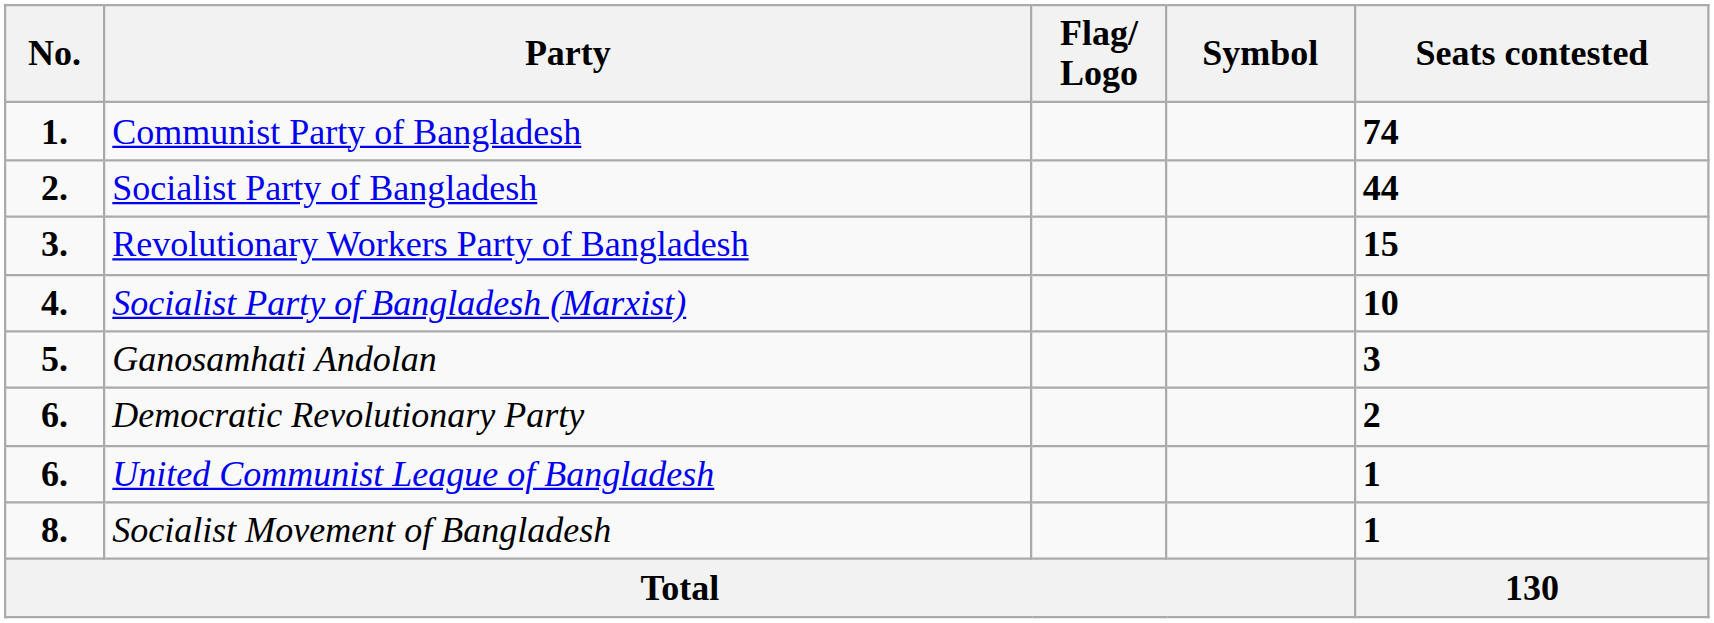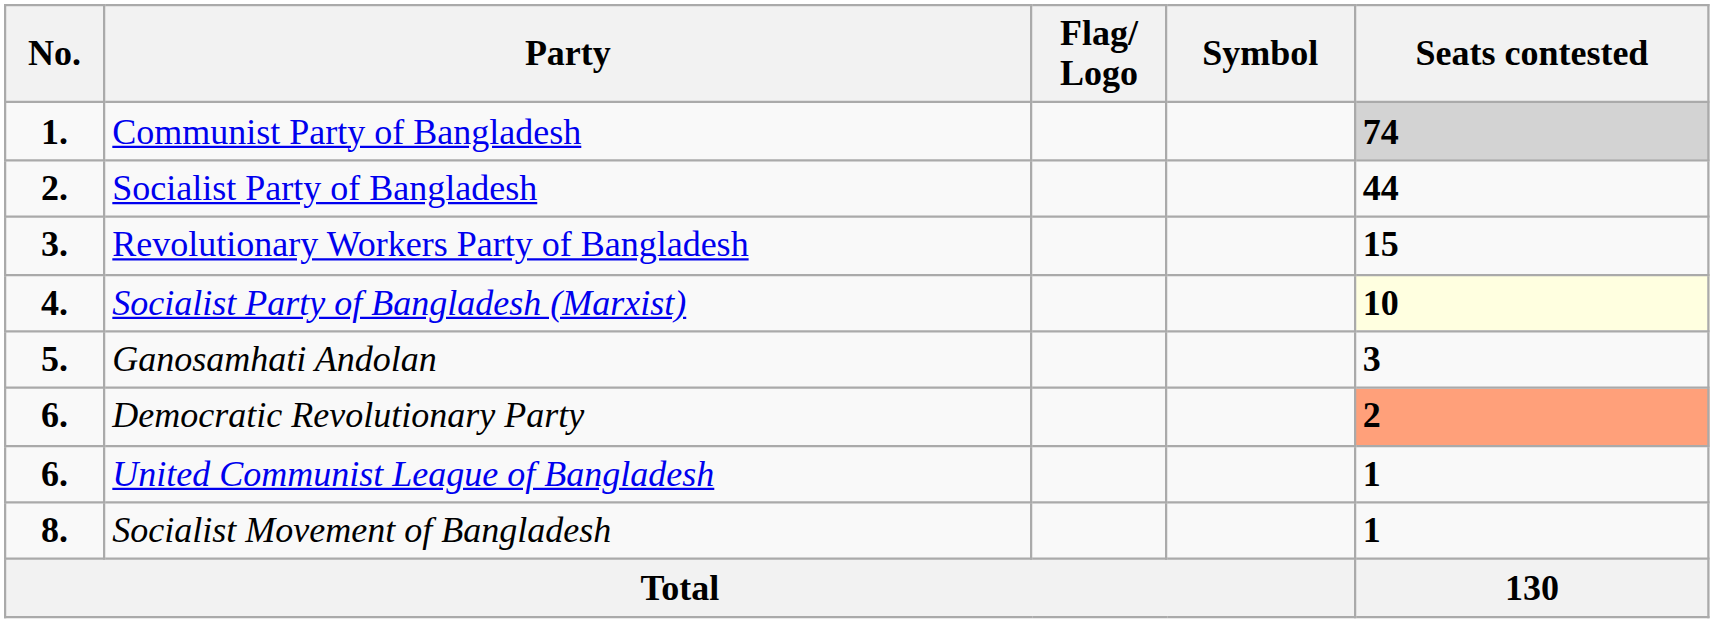(1381, 130) no background -> (1381, 130) lightgrey background
(1381, 301) no background -> (1381, 301) lightyellow background
(1372, 416) no background -> (1372, 416) lightsalmon background
